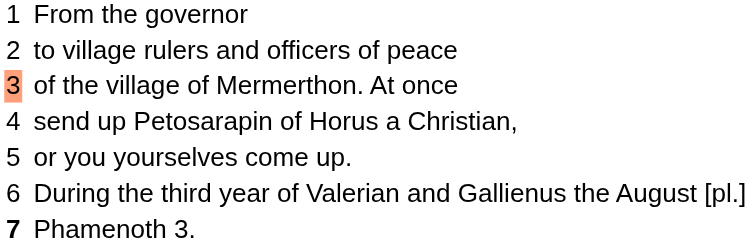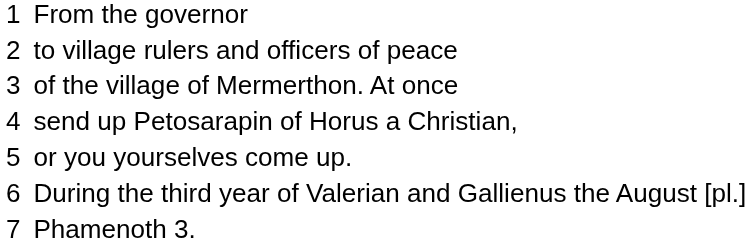(13, 85) lightsalmon background -> (13, 85) no background
(13, 229) bold -> (13, 229) normal
